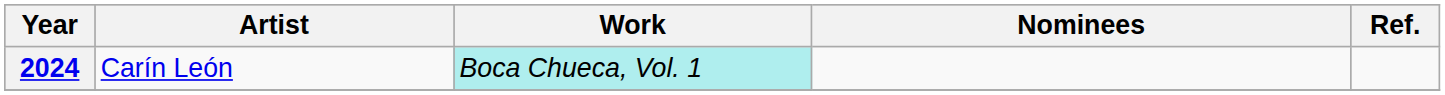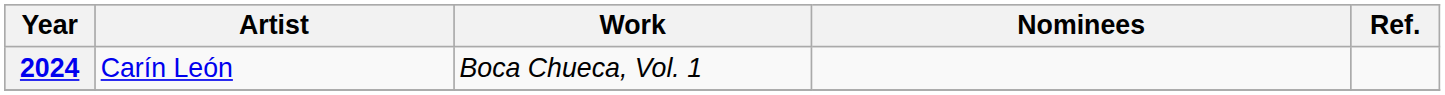(581, 68) paleturquoise background -> (581, 68) no background
